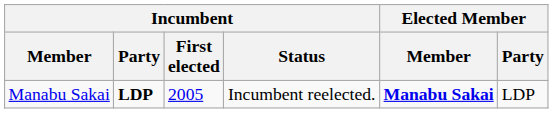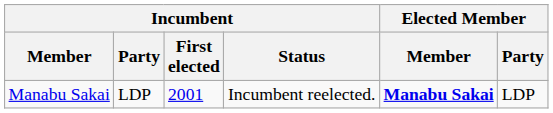(136, 94) bold -> (135, 94) normal
(186, 94) 2005 -> (186, 94) 2001
